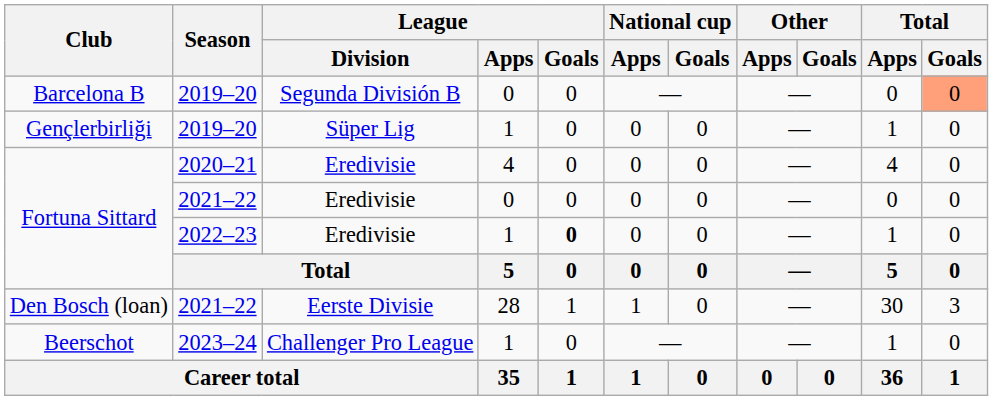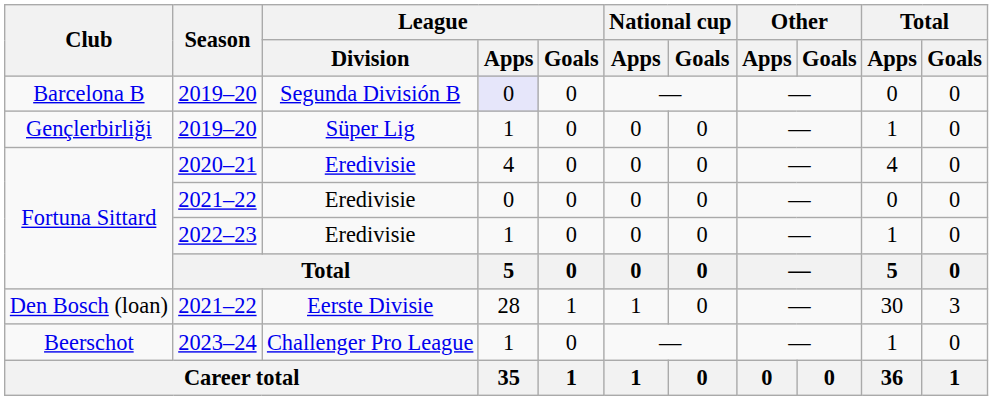(509, 93) no background -> (509, 93) lavender background
(955, 93) lightsalmon background -> (955, 93) no background
(571, 235) bold -> (571, 235) normal
